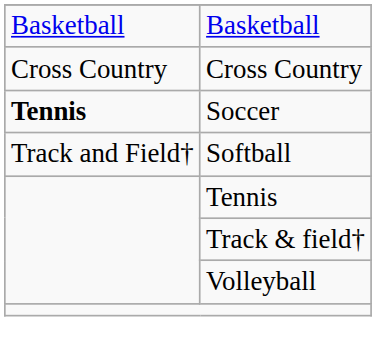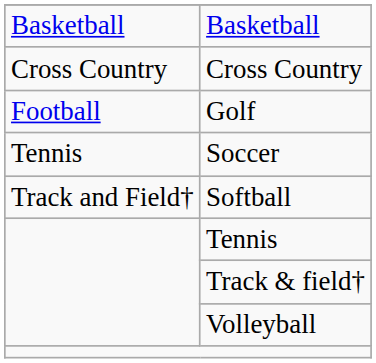+ row: (231, 111)
(49, 111) bold -> (47, 153) normal
